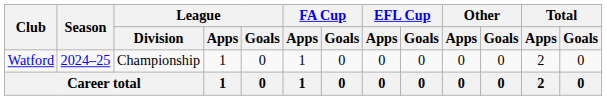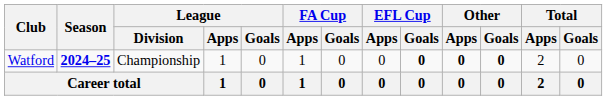(86, 60) normal -> (86, 60) bold
(422, 60) normal -> (422, 60) bold
(461, 60) normal -> (461, 60) bold
(501, 60) normal -> (501, 60) bold
